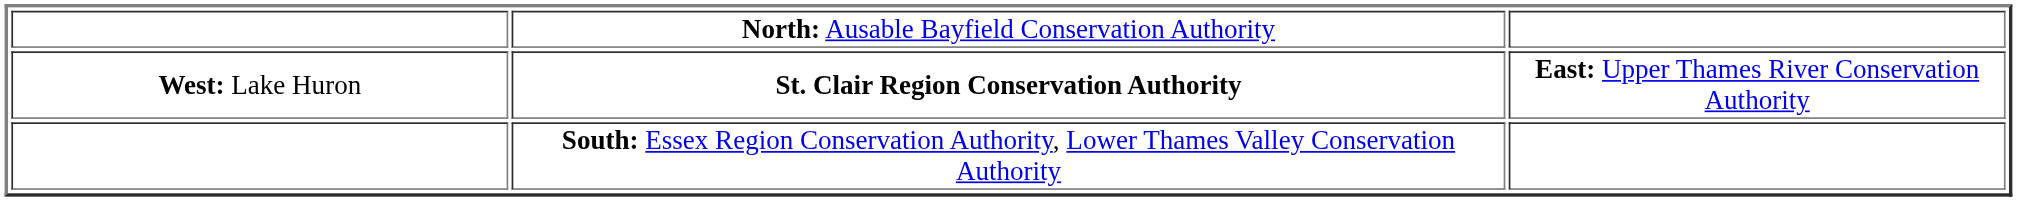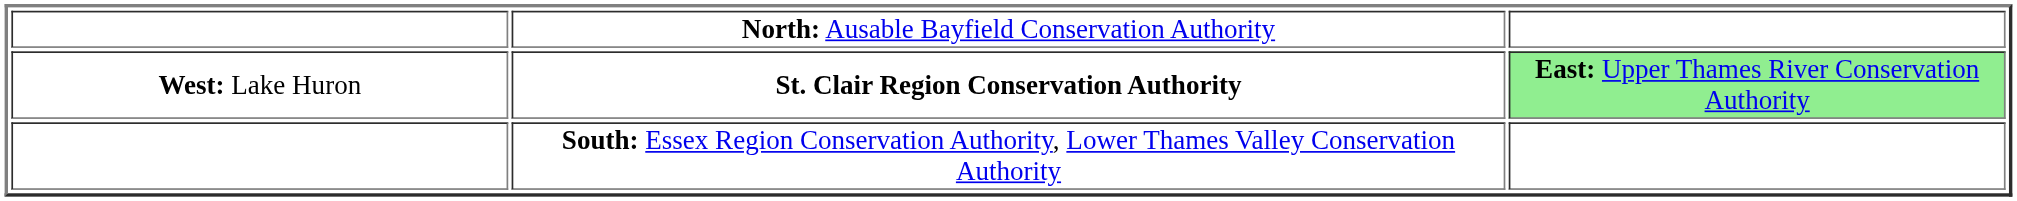(1757, 84) no background -> (1757, 84) lightgreen background
